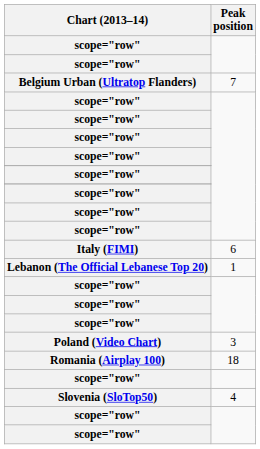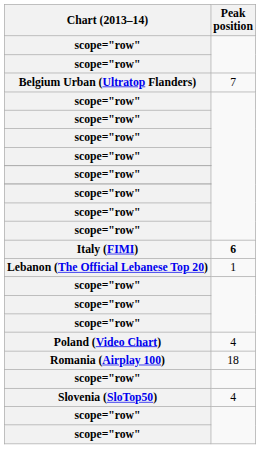(233, 249) normal -> (233, 249) bold
(233, 341) 3 -> (233, 341) 4
